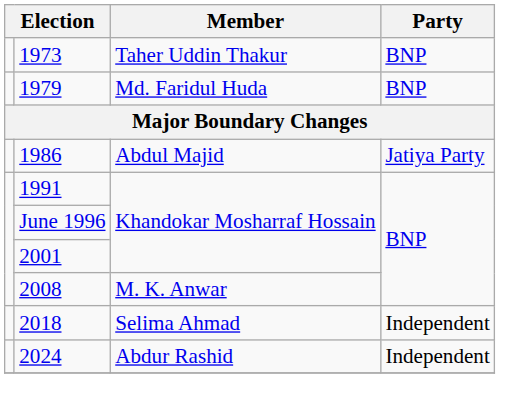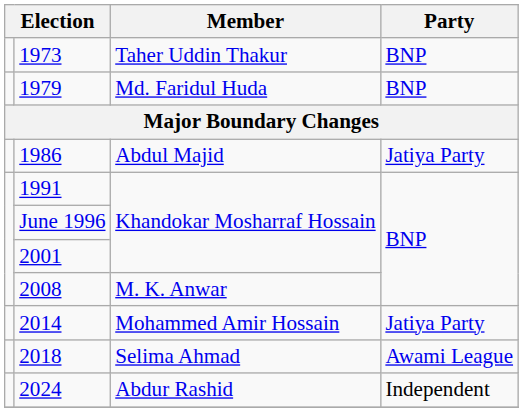+ row: (40, 322)
(438, 322) Independent -> (449, 356) Awami League
